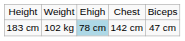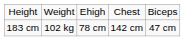(92, 28) lightblue background -> (92, 28) no background
